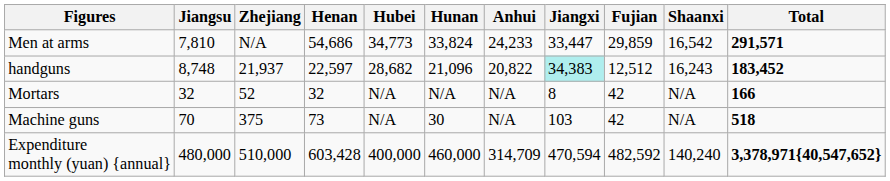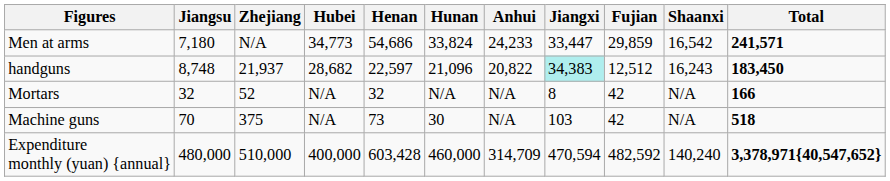columns swapped: (335, 17) <-> (394, 17)
(197, 42) 7,810 -> (197, 42) 7,180
(757, 42) 291,571 -> (757, 42) 241,571
(757, 68) 183,452 -> (757, 68) 183,450
